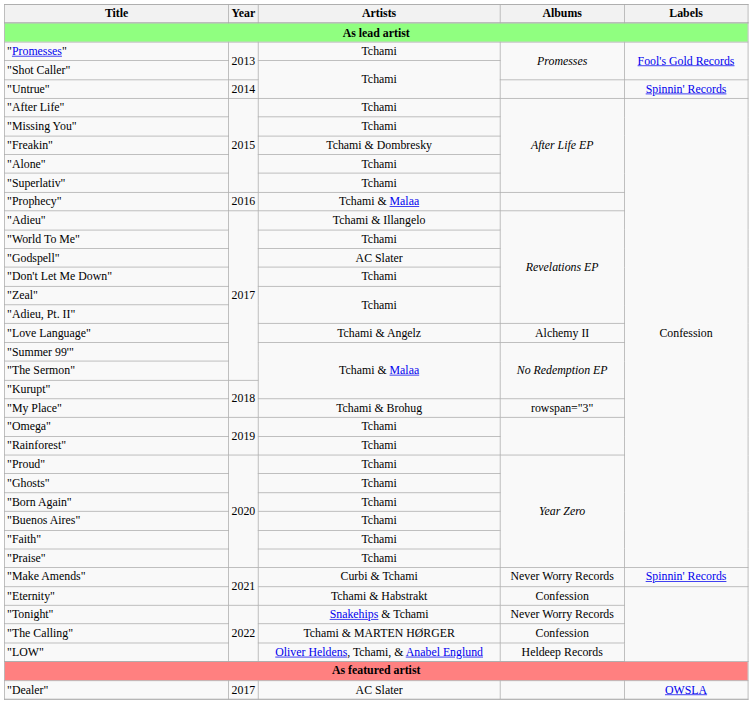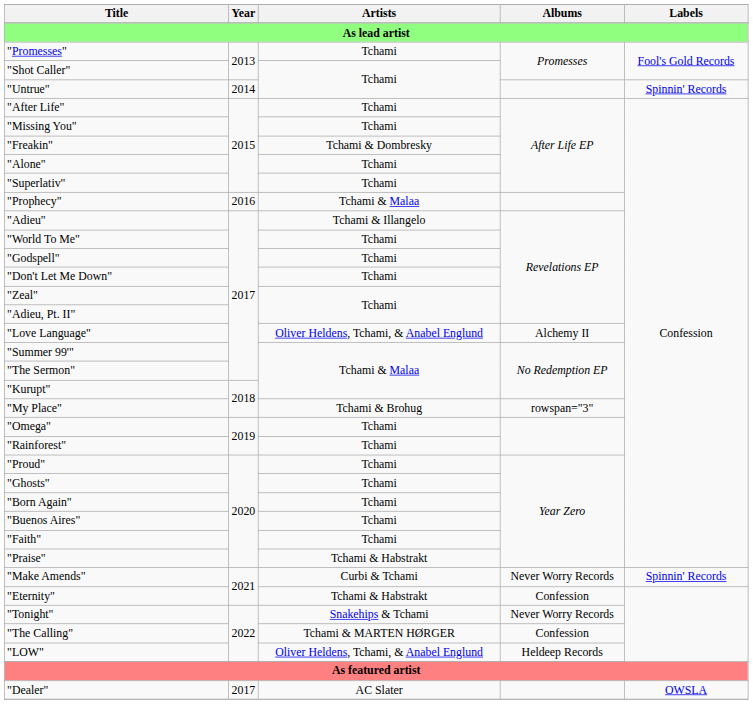(379, 257) AC Slater -> (379, 257) Tchami
(379, 333) Tchami & Angelz -> (379, 333) Oliver Heldens, Tchami, & Anabel Englund
(379, 558) Tchami -> (379, 558) Tchami & Habstrakt
